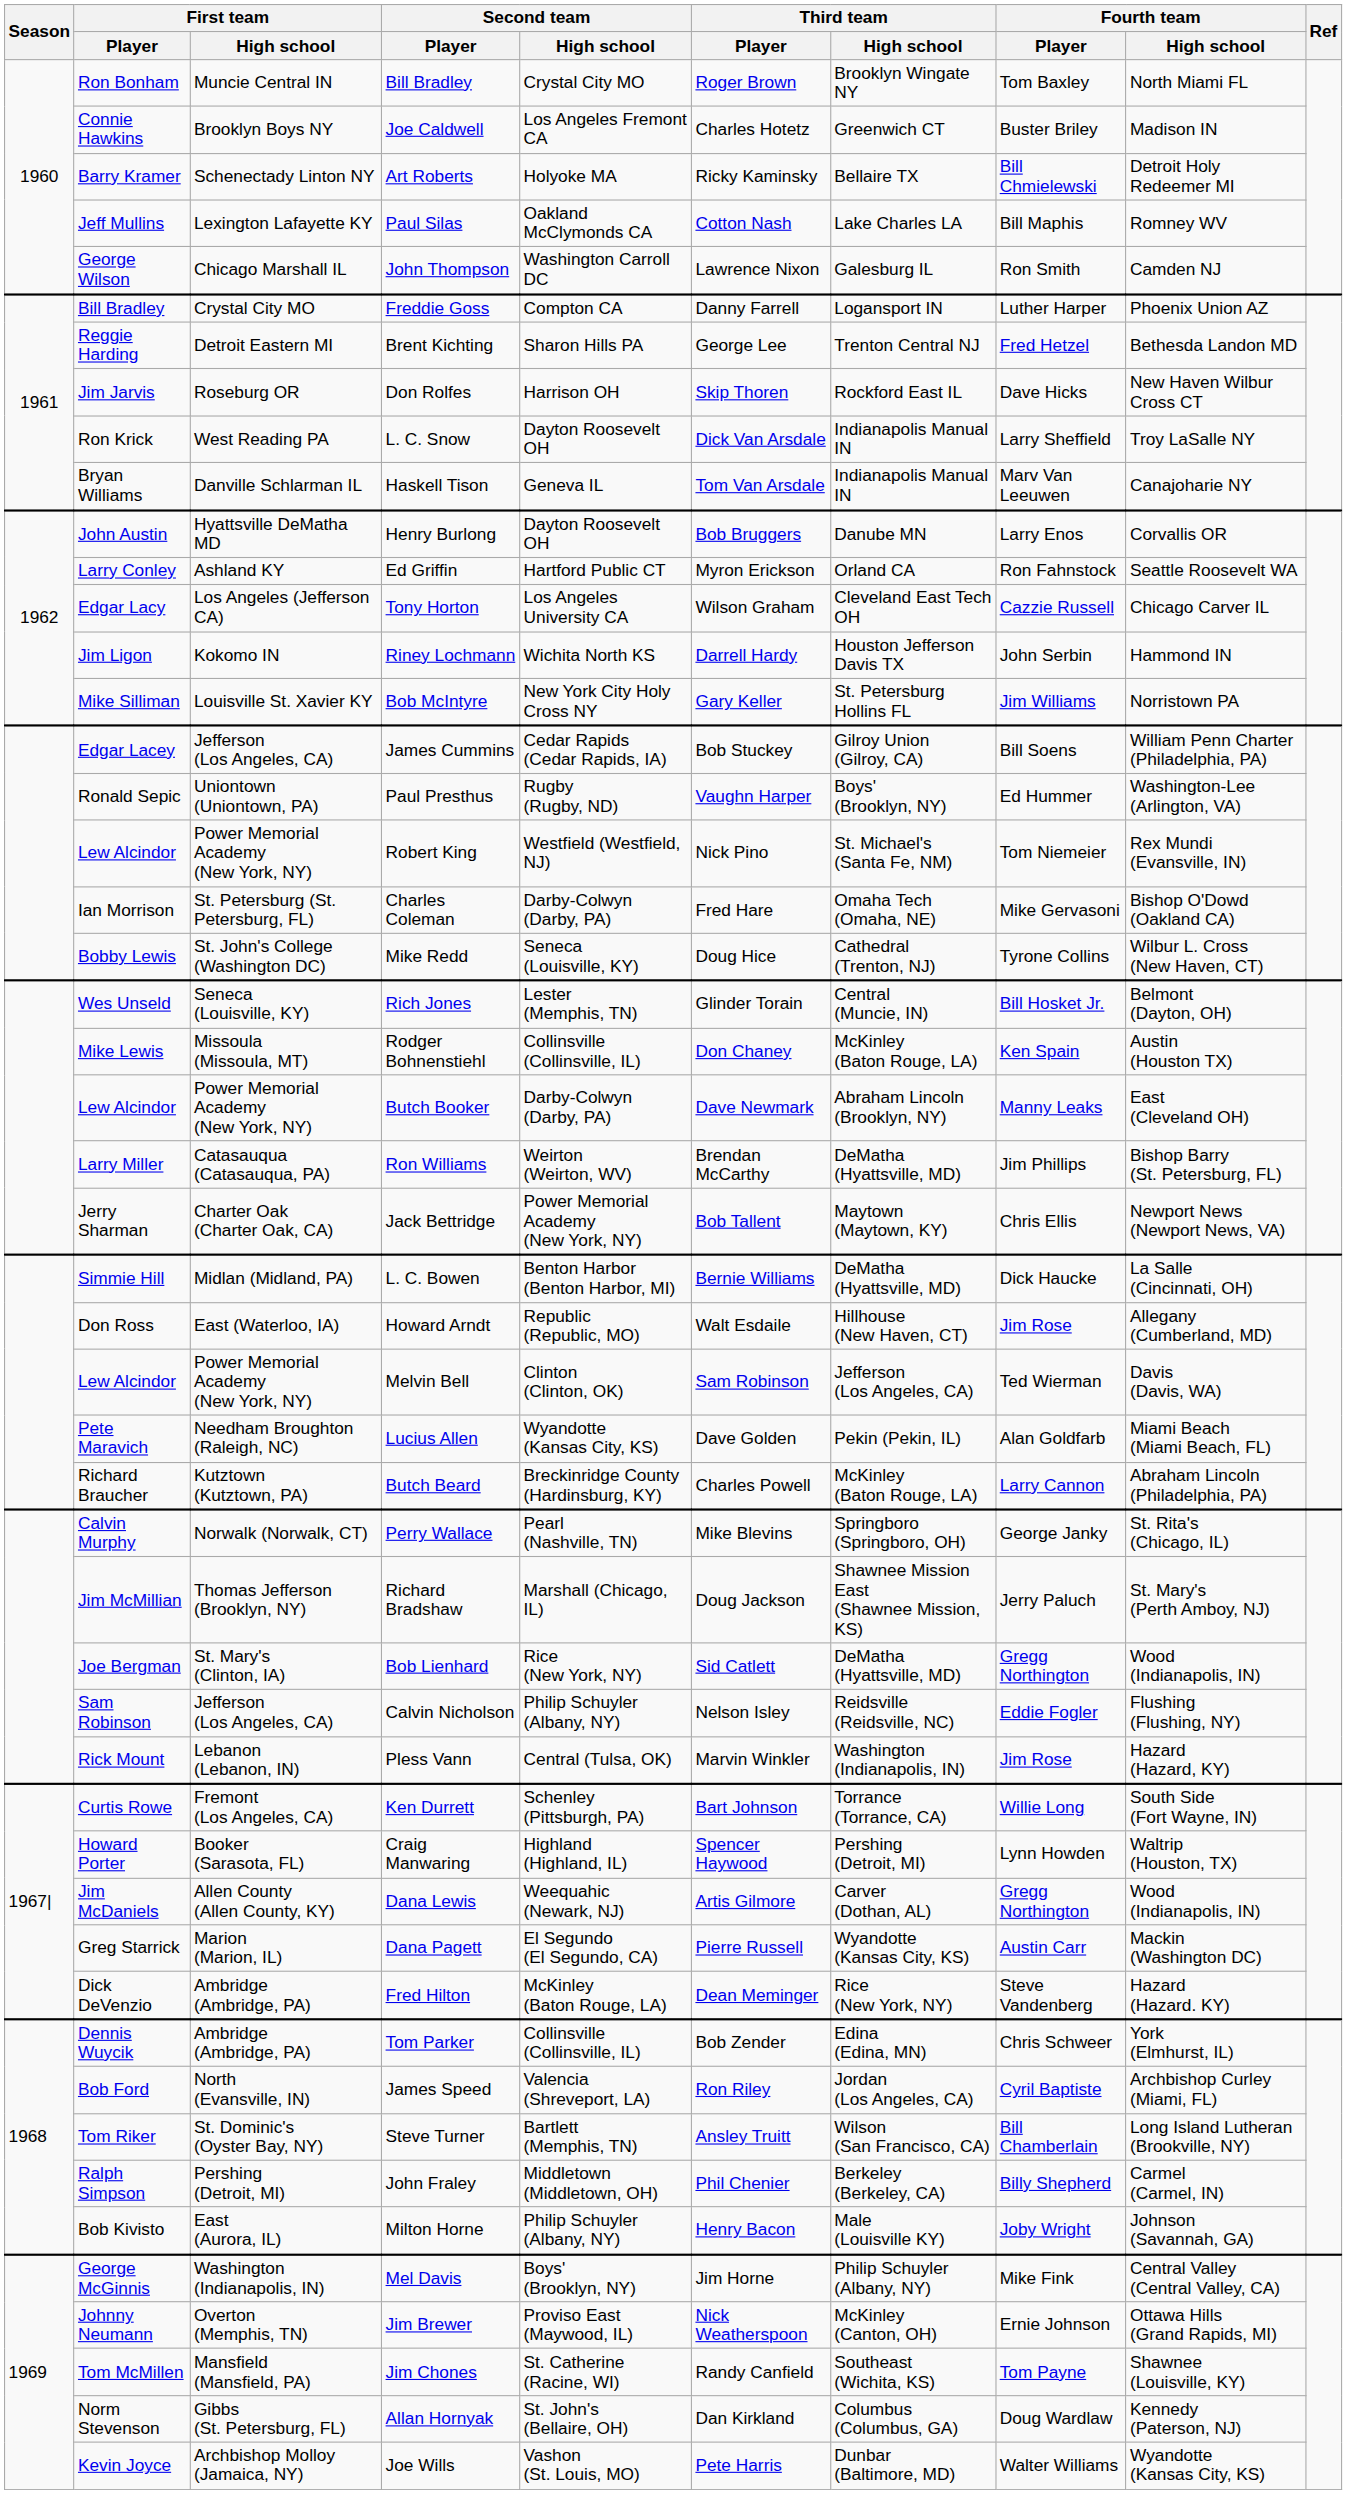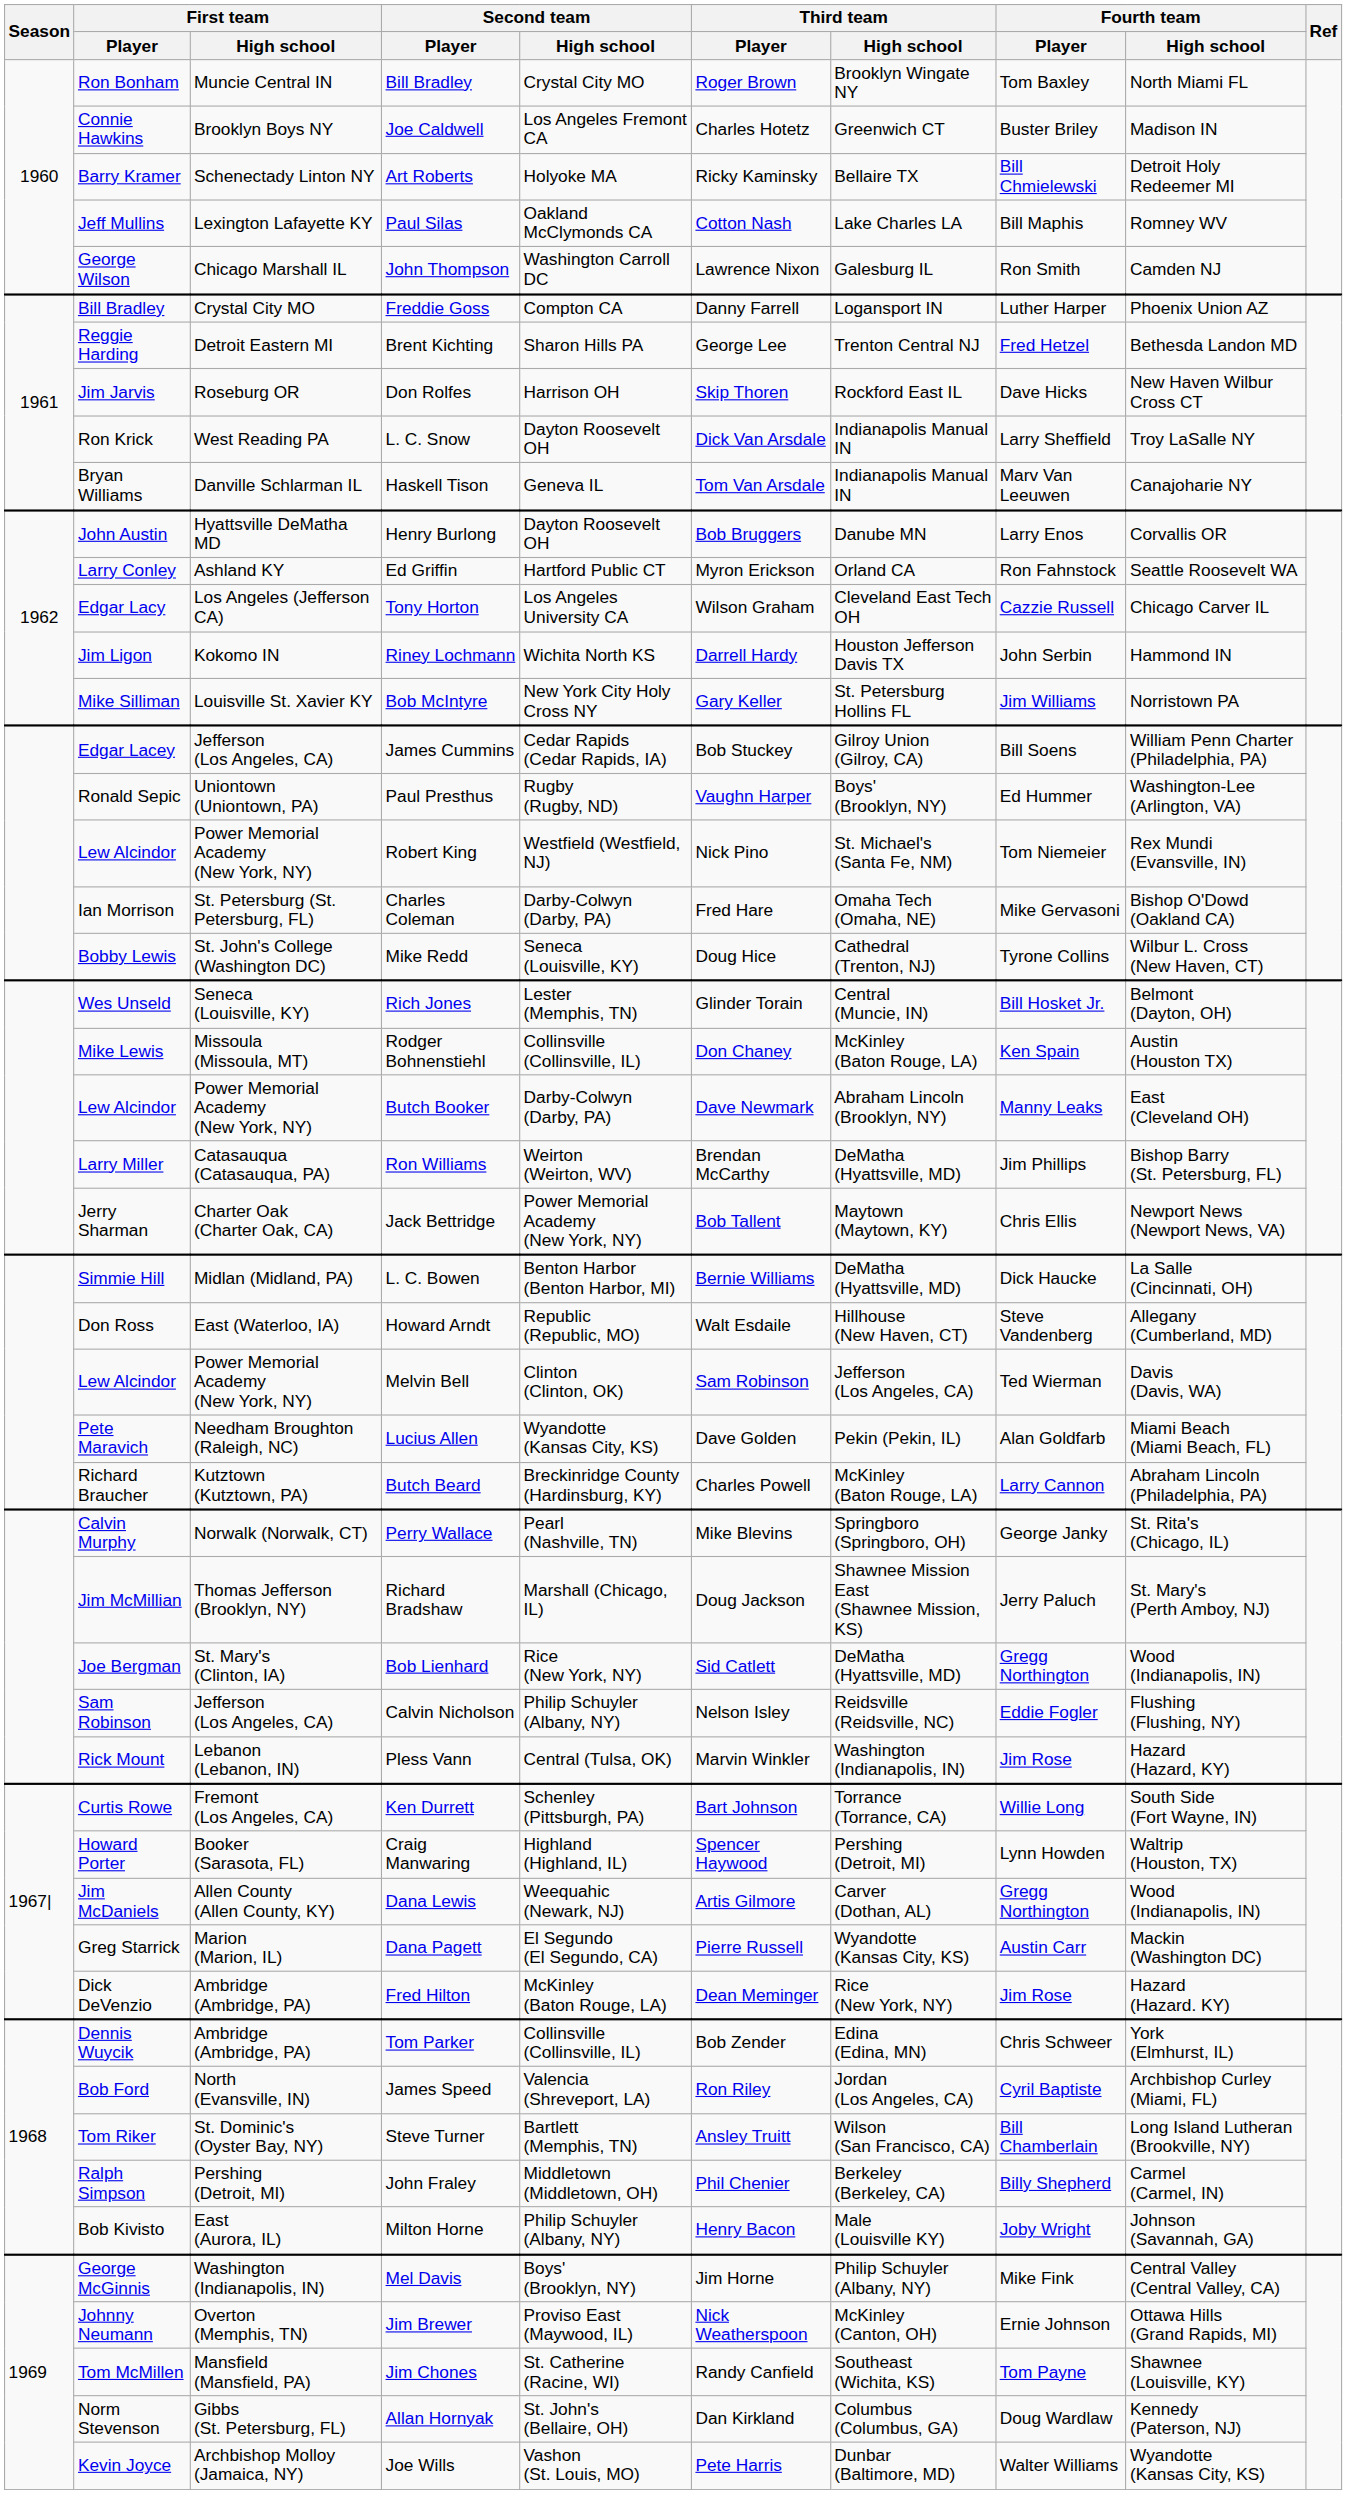(1036, 1325) Jim Rose -> (1046, 1325) Steve Vandenberg
(1046, 1995) Steve Vandenberg -> (1036, 1995) Jim Rose
